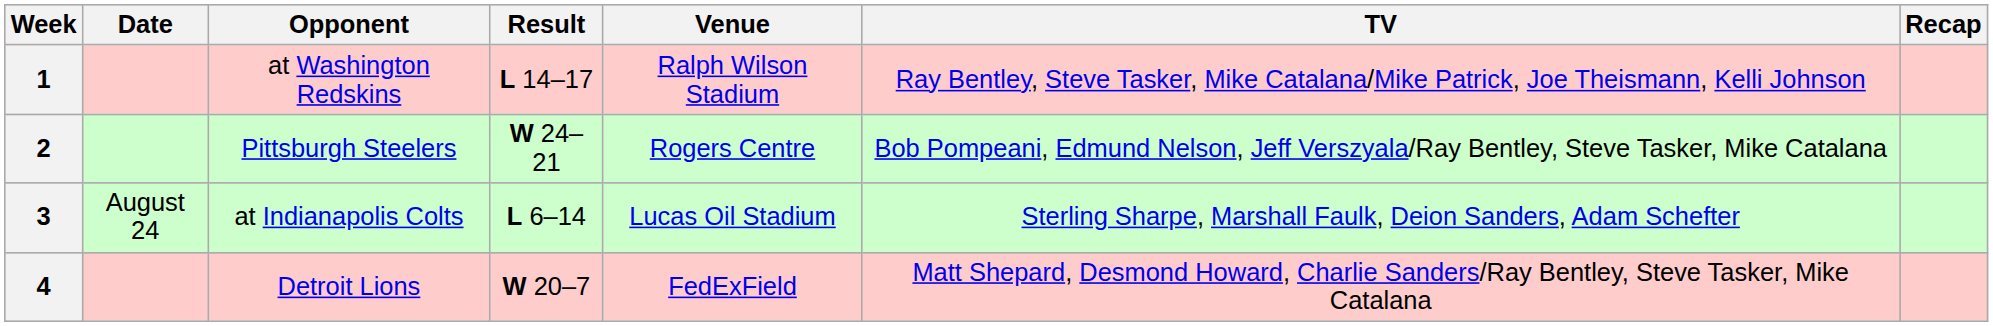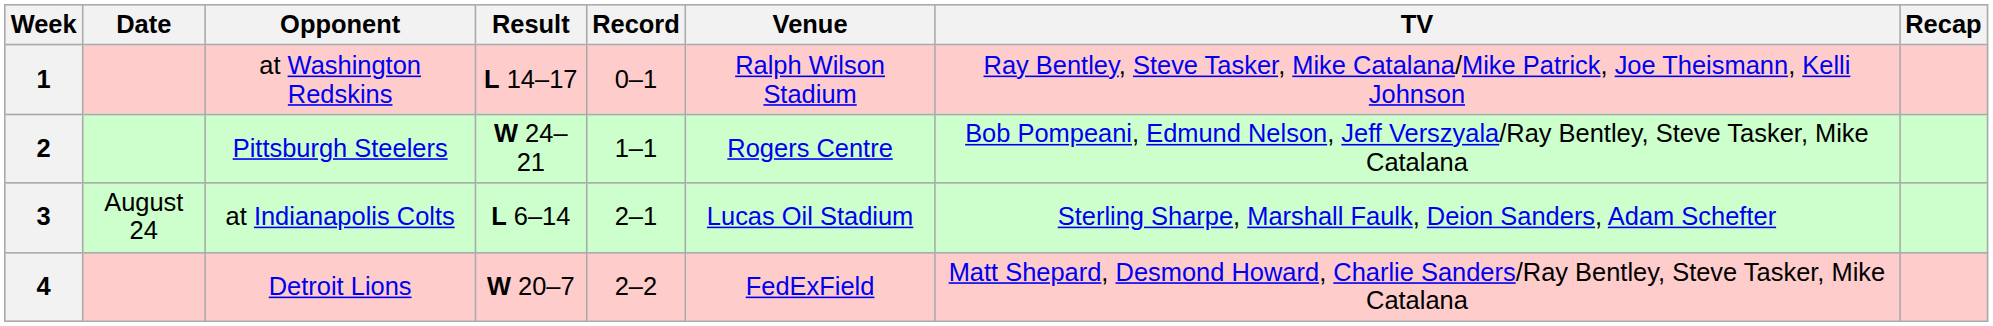+ column: (636, 24)
